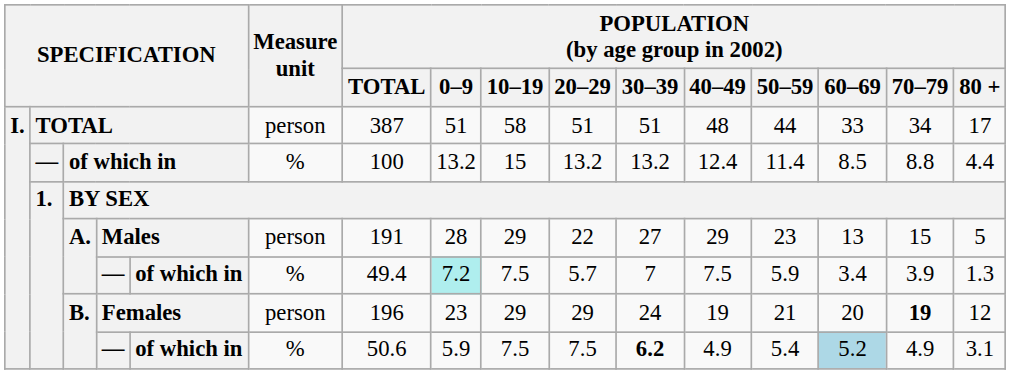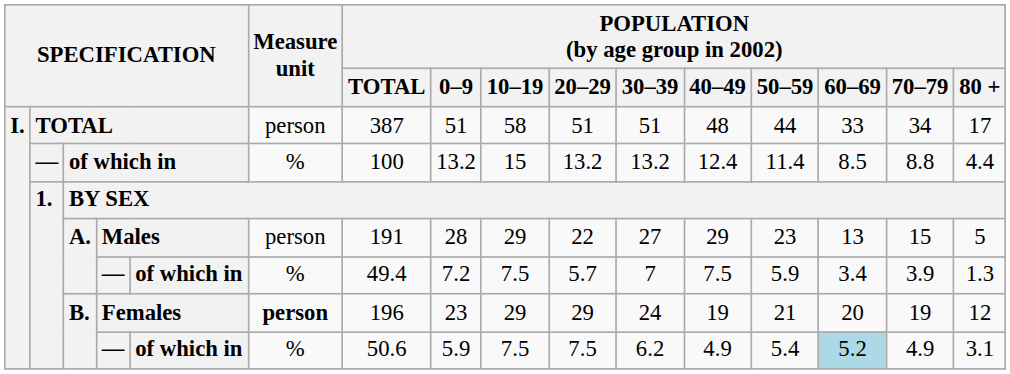(456, 274) paleturquoise background -> (456, 274) no background
(295, 311) normal -> (295, 311) bold
(920, 311) bold -> (920, 311) normal
(650, 349) bold -> (650, 349) normal
